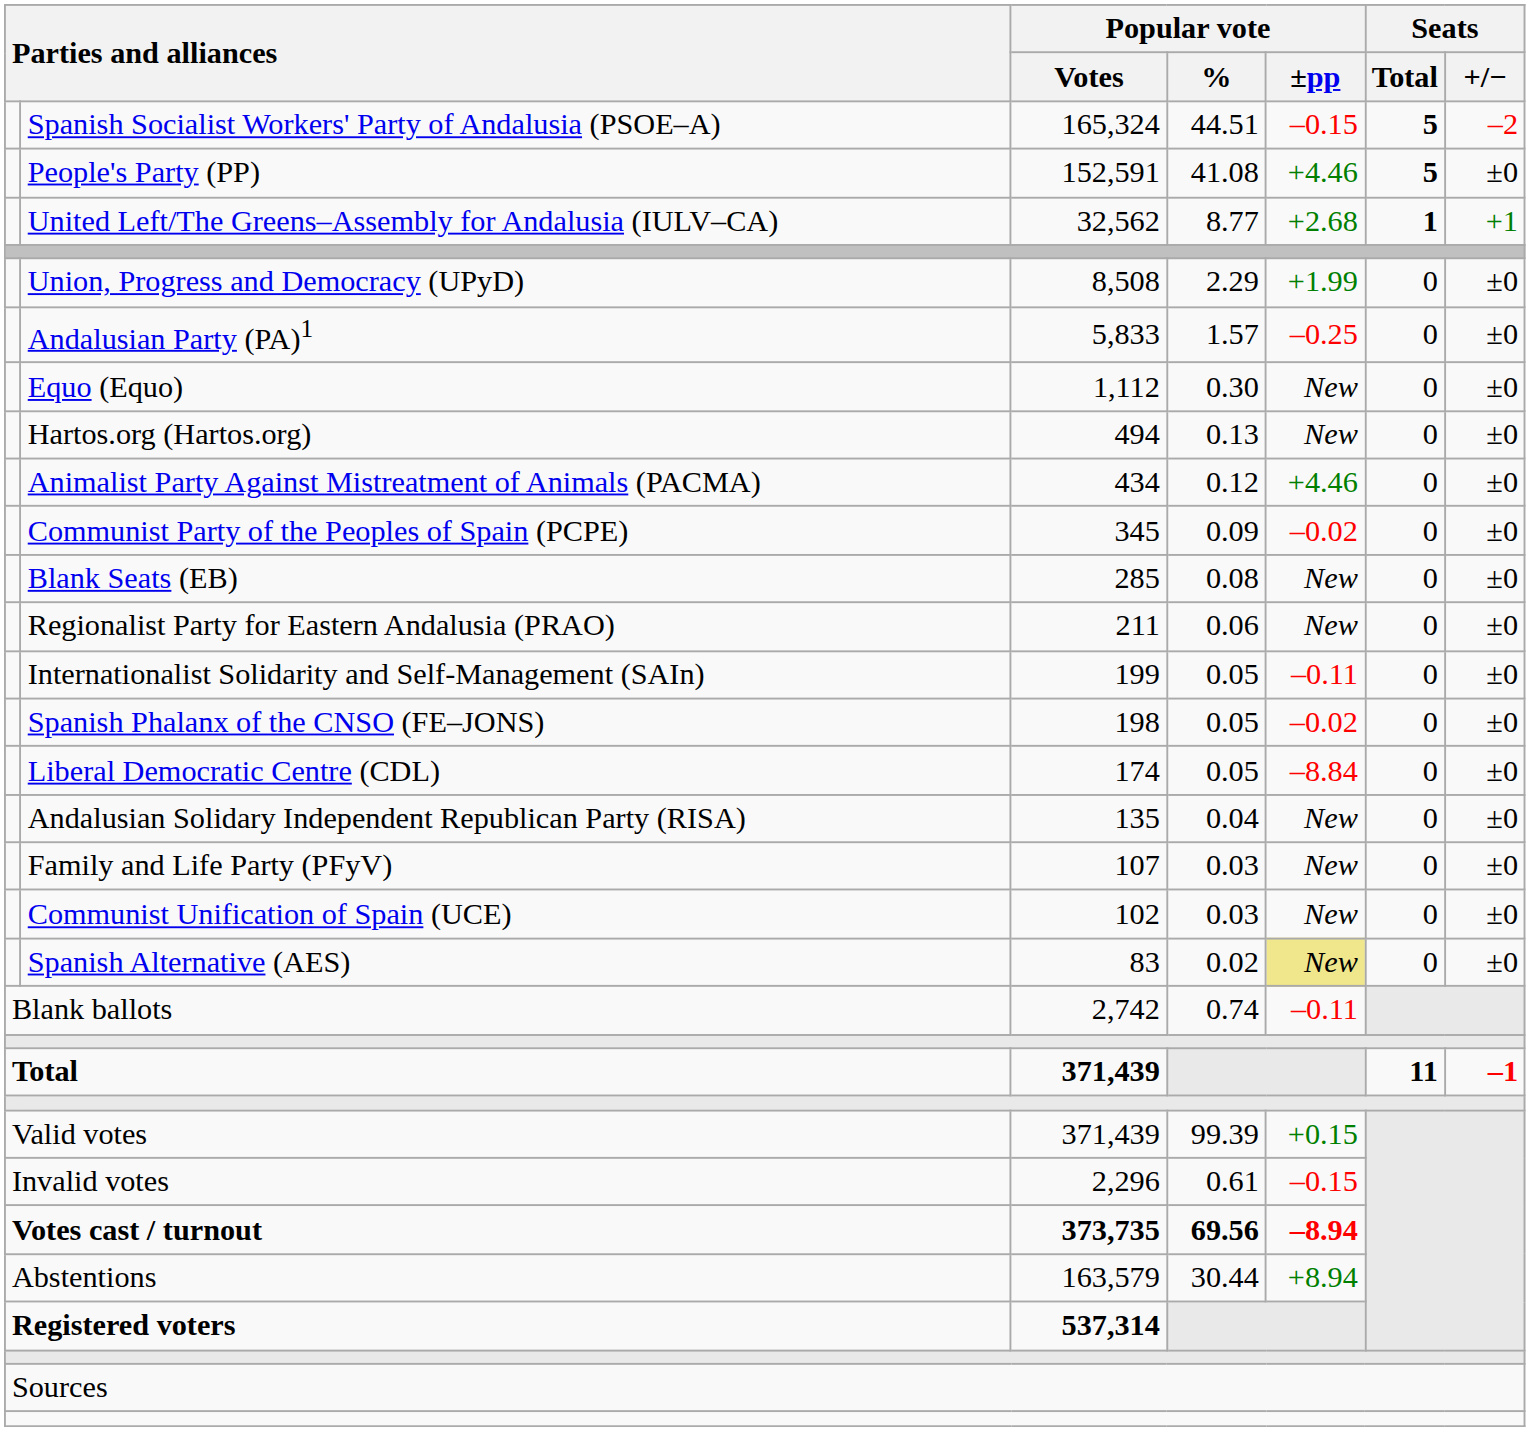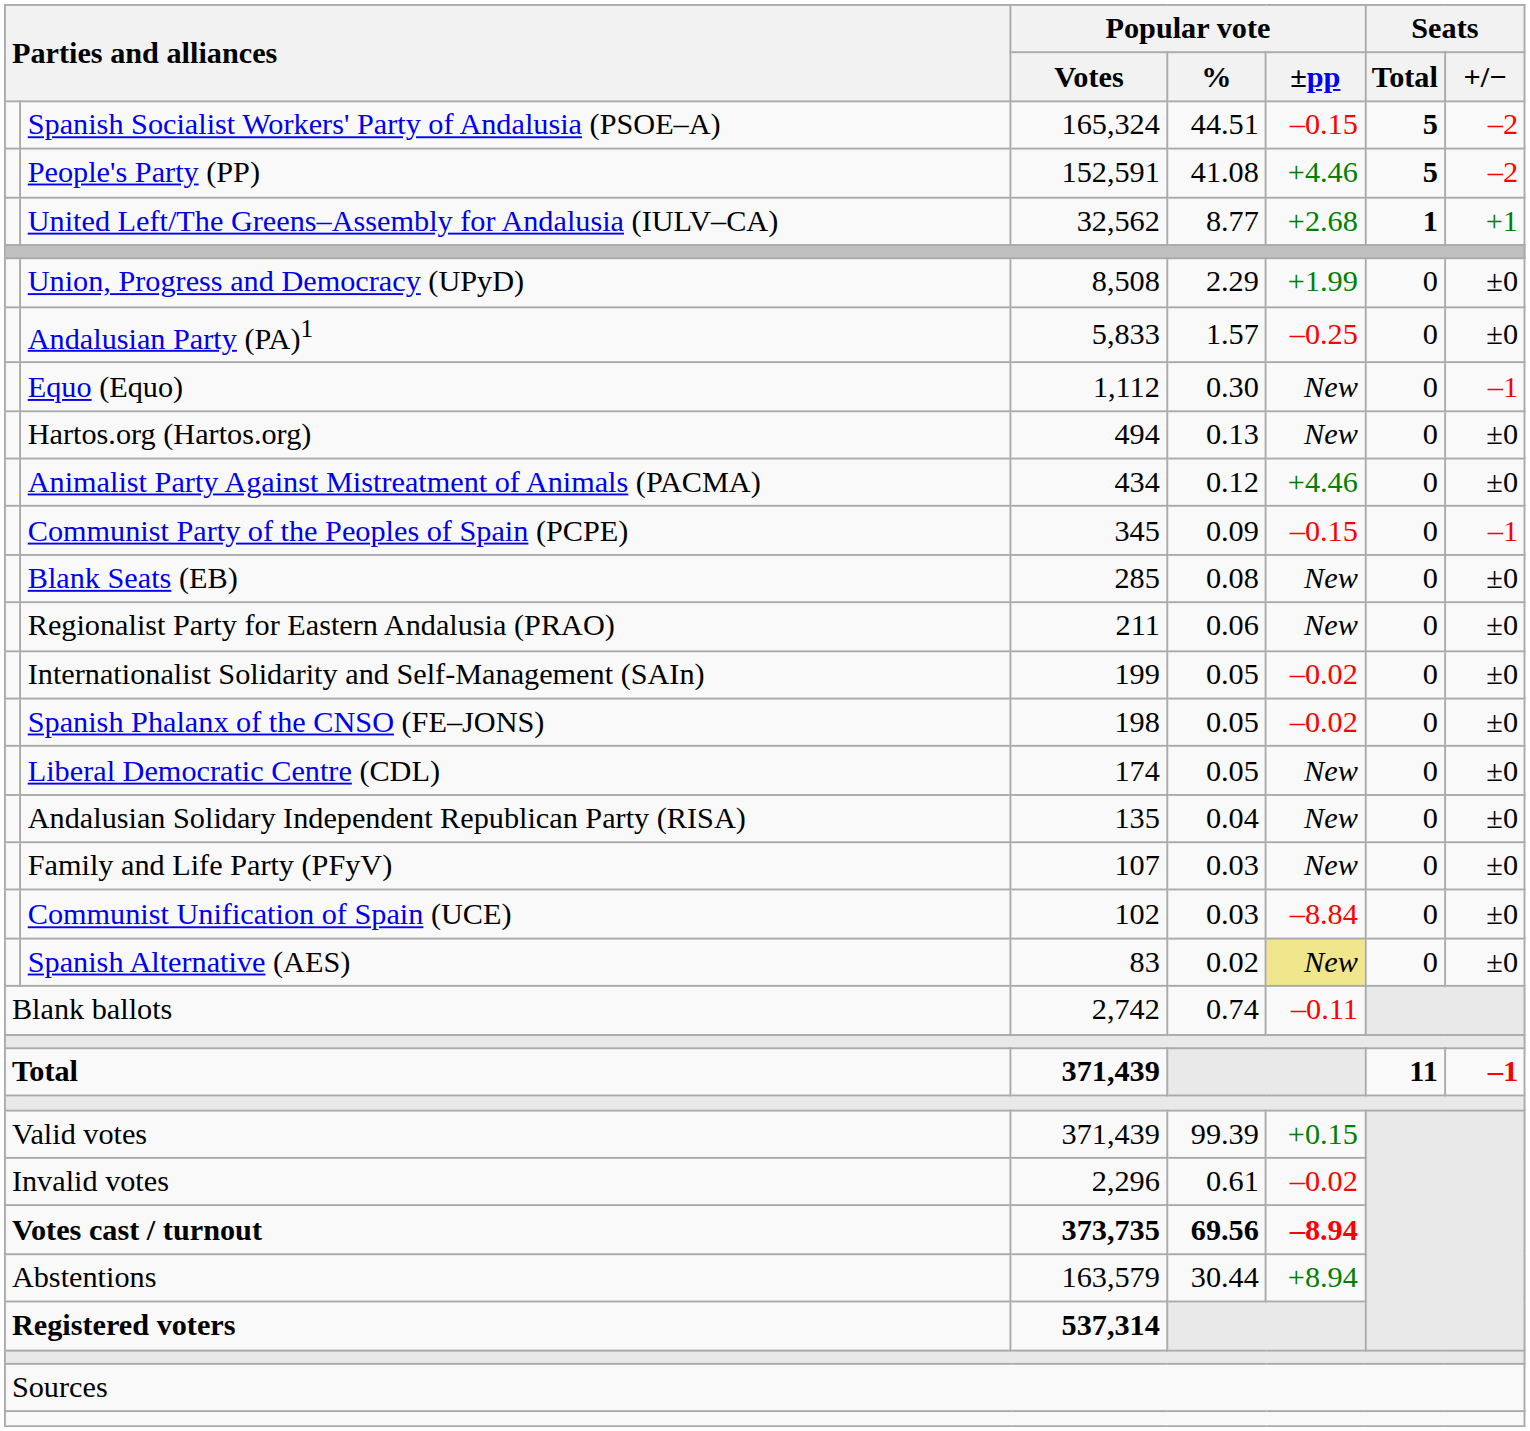(1502, 172) ±0 -> (1503, 172) –2
(1502, 386) ±0 -> (1503, 386) –1
(1324, 530) –0.02 -> (1324, 530) –0.15
(1502, 530) ±0 -> (1503, 530) –1
(1324, 674) –0.11 -> (1324, 674) –0.02
(1324, 769) –8.84 -> (1331, 769) New
(1331, 913) New -> (1324, 913) –8.84
(1324, 1181) –0.15 -> (1324, 1181) –0.02
